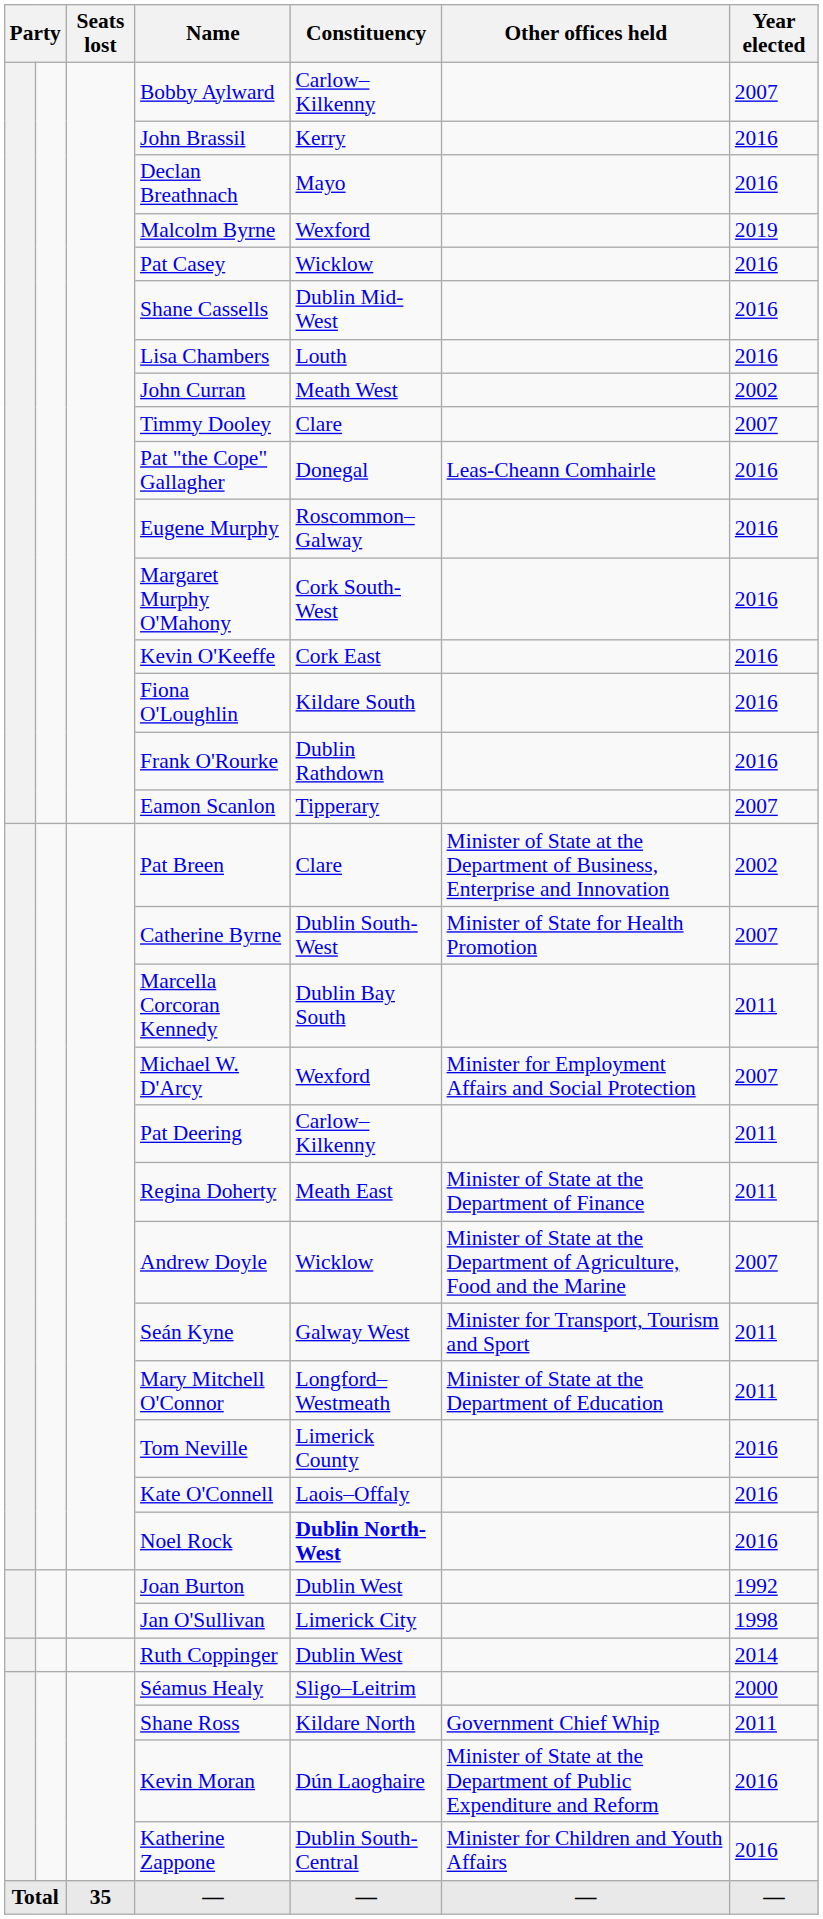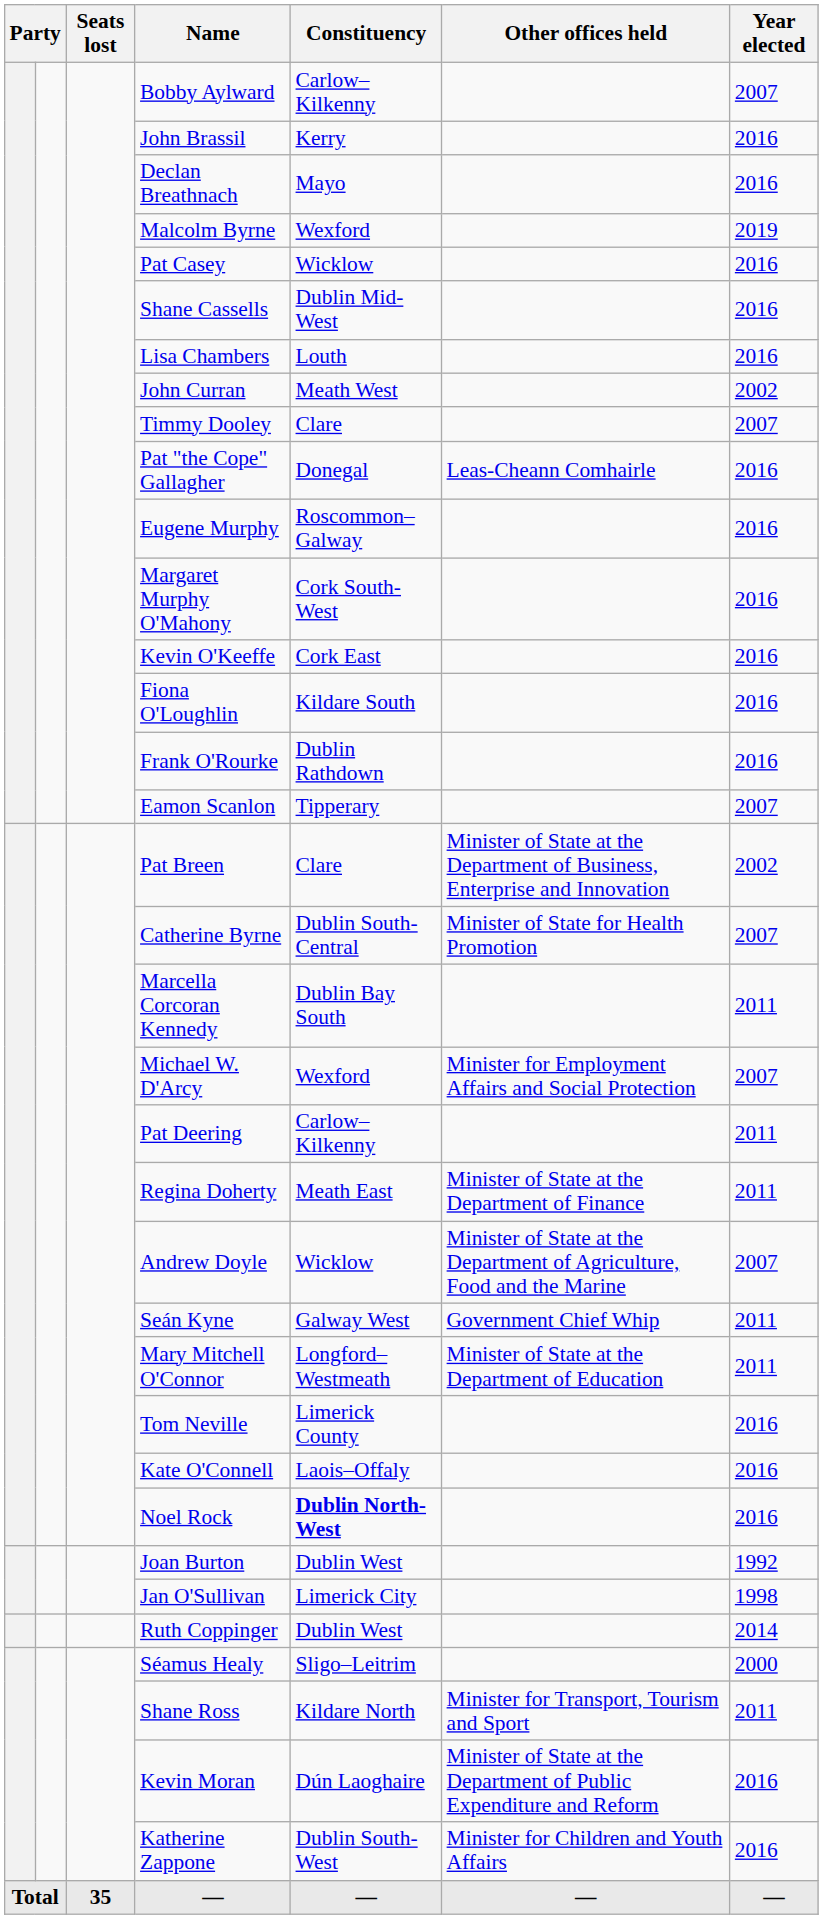(357, 935) Dublin South-West -> (357, 935) Dublin South-Central
(583, 1332) Minister for Transport, Tourism and Sport -> (553, 1319) Government Chief Whip
(553, 1722) Government Chief Whip -> (583, 1710) Minister for Transport, Tourism and Sport
(357, 1850) Dublin South-Central -> (357, 1850) Dublin South-West
